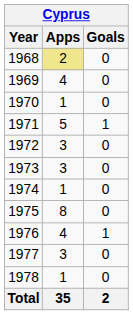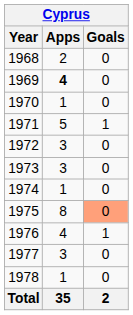(63, 59) khaki background -> (63, 59) no background
(63, 80) normal -> (63, 80) bold
(106, 211) no background -> (106, 211) lightsalmon background
